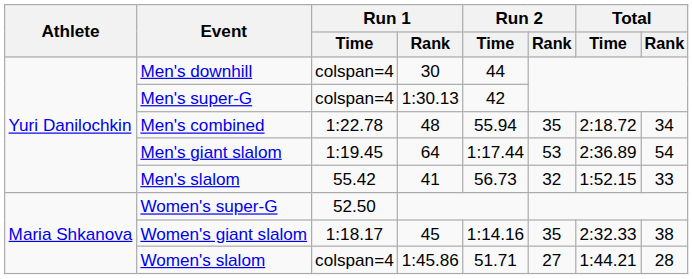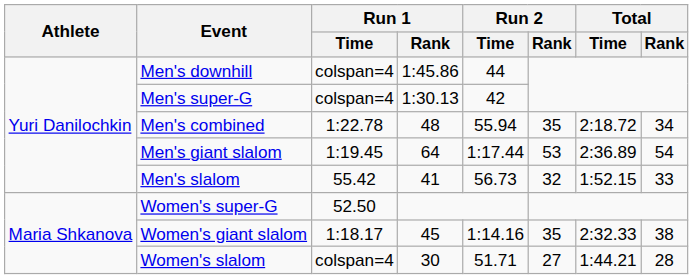(430, 71) 30 -> (430, 71) 1:45.86
(430, 261) 1:45.86 -> (430, 261) 30
